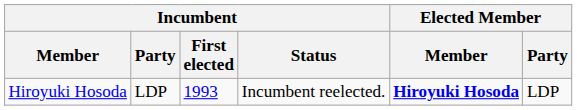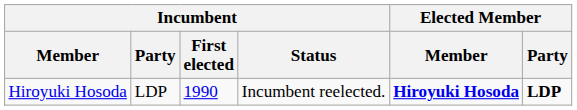(201, 91) 1993 -> (201, 91) 1990
(543, 91) normal -> (544, 91) bold
